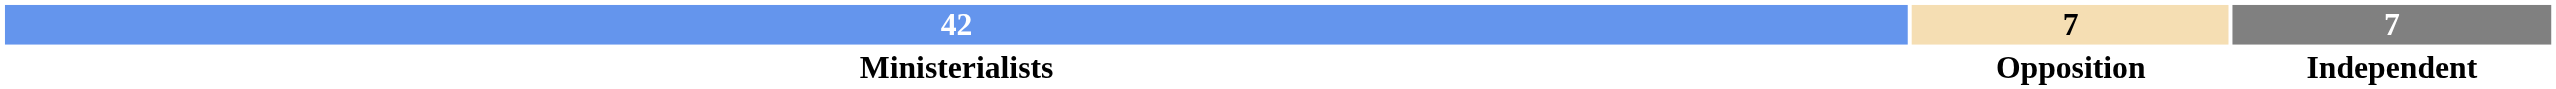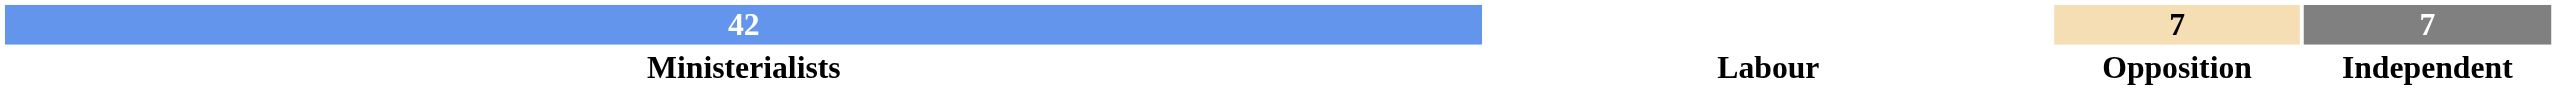+ column: (1768, 24)
